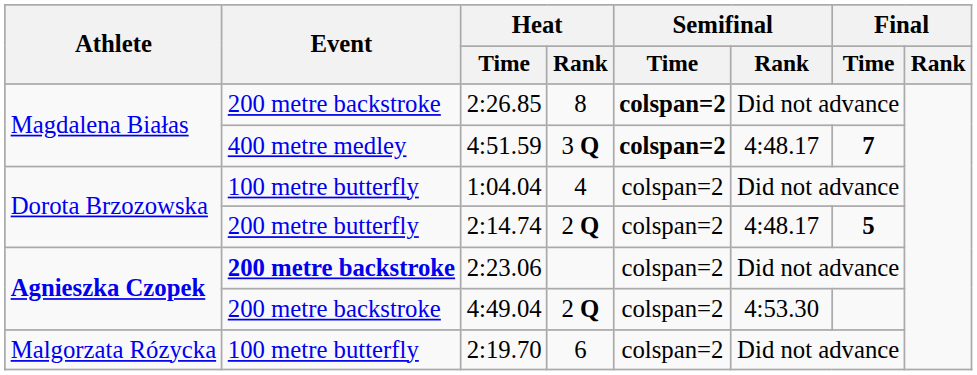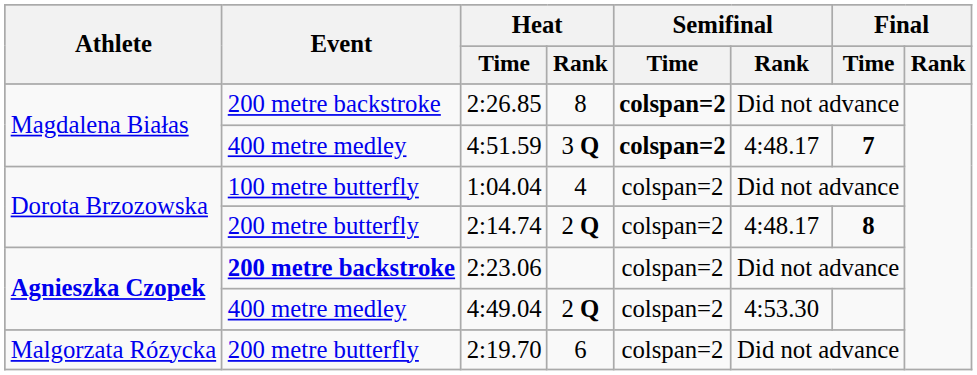(869, 227) 5 -> (869, 227) 8
(334, 309) 200 metre backstroke -> (317, 309) 400 metre medley
(323, 349) 100 metre butterfly -> (323, 349) 200 metre butterfly
